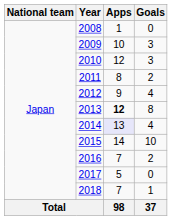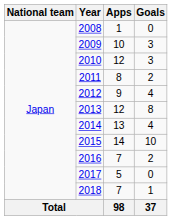(119, 110) bold -> (119, 110) normal
(119, 126) lavender background -> (119, 126) no background
